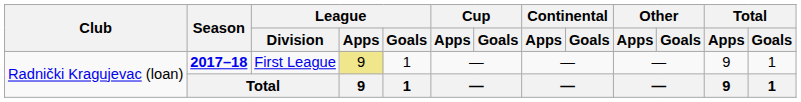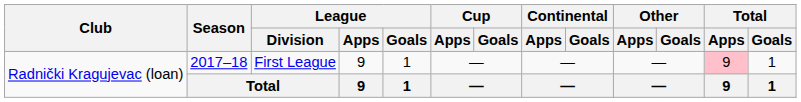(219, 63) bold -> (219, 63) normal
(361, 63) khaki background -> (361, 63) no background
(726, 63) no background -> (726, 63) pink background
